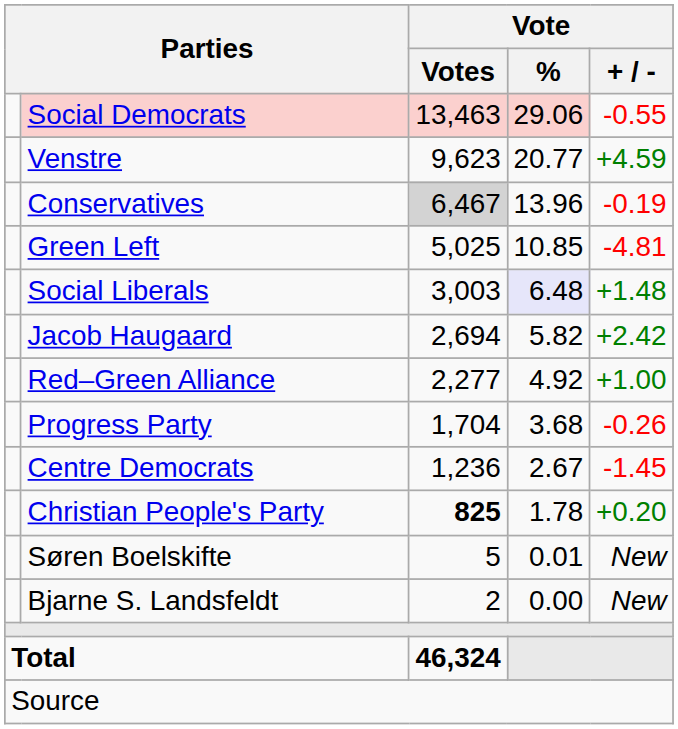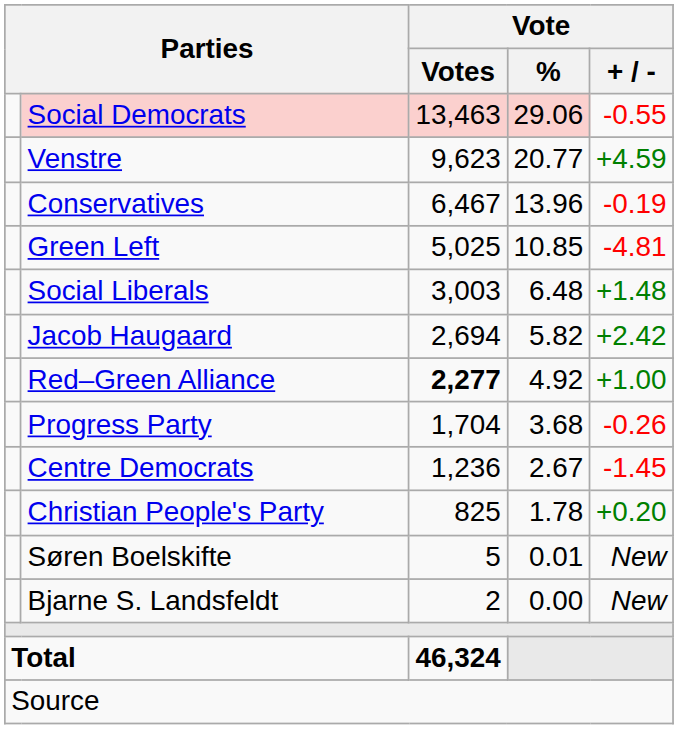(466, 203) lightgrey background -> (466, 203) no background
(556, 291) lavender background -> (556, 291) no background
(466, 379) normal -> (466, 379) bold
(478, 512) bold -> (478, 512) normal
